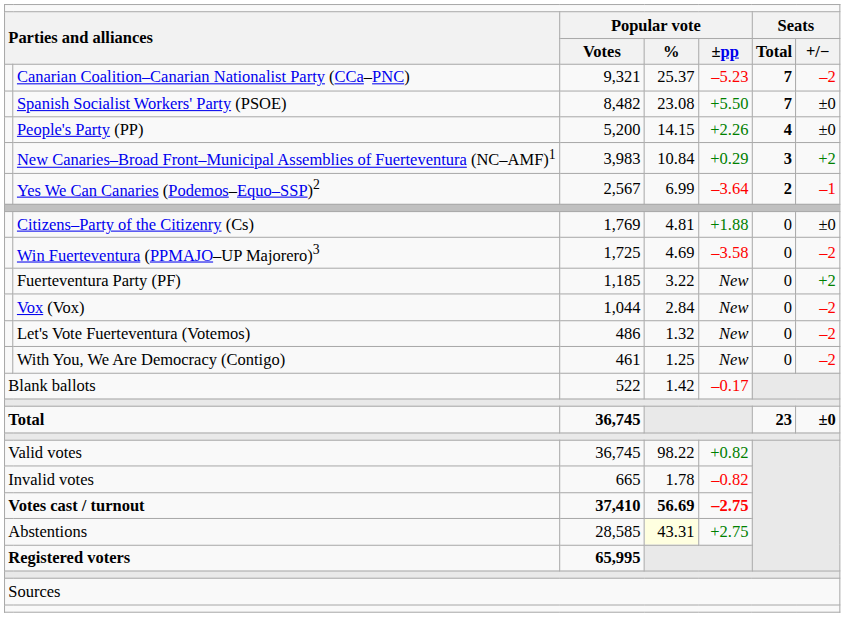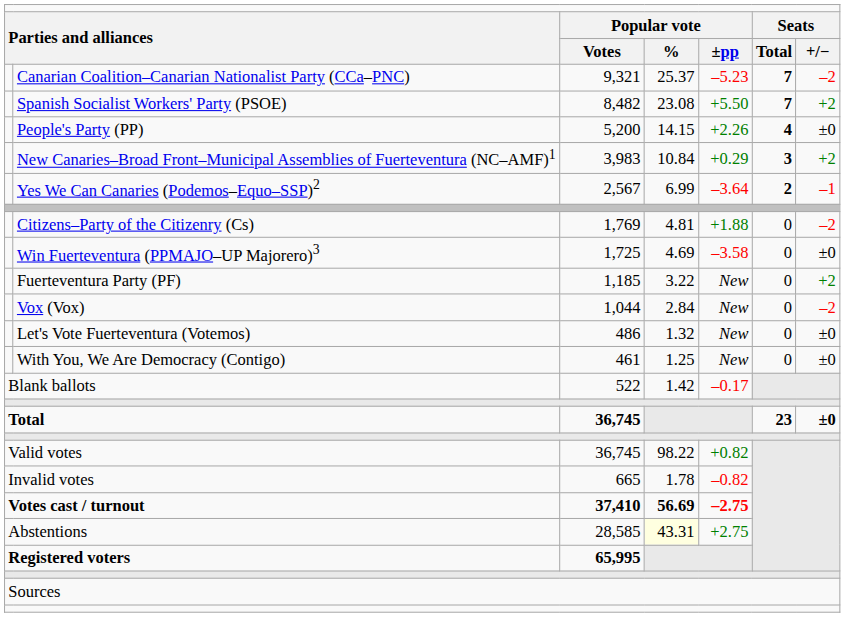(827, 103) ±0 -> (827, 103) +2
(827, 224) ±0 -> (827, 224) –2
(827, 252) –2 -> (827, 252) ±0
(827, 333) –2 -> (827, 333) ±0
(827, 359) –2 -> (827, 359) ±0
